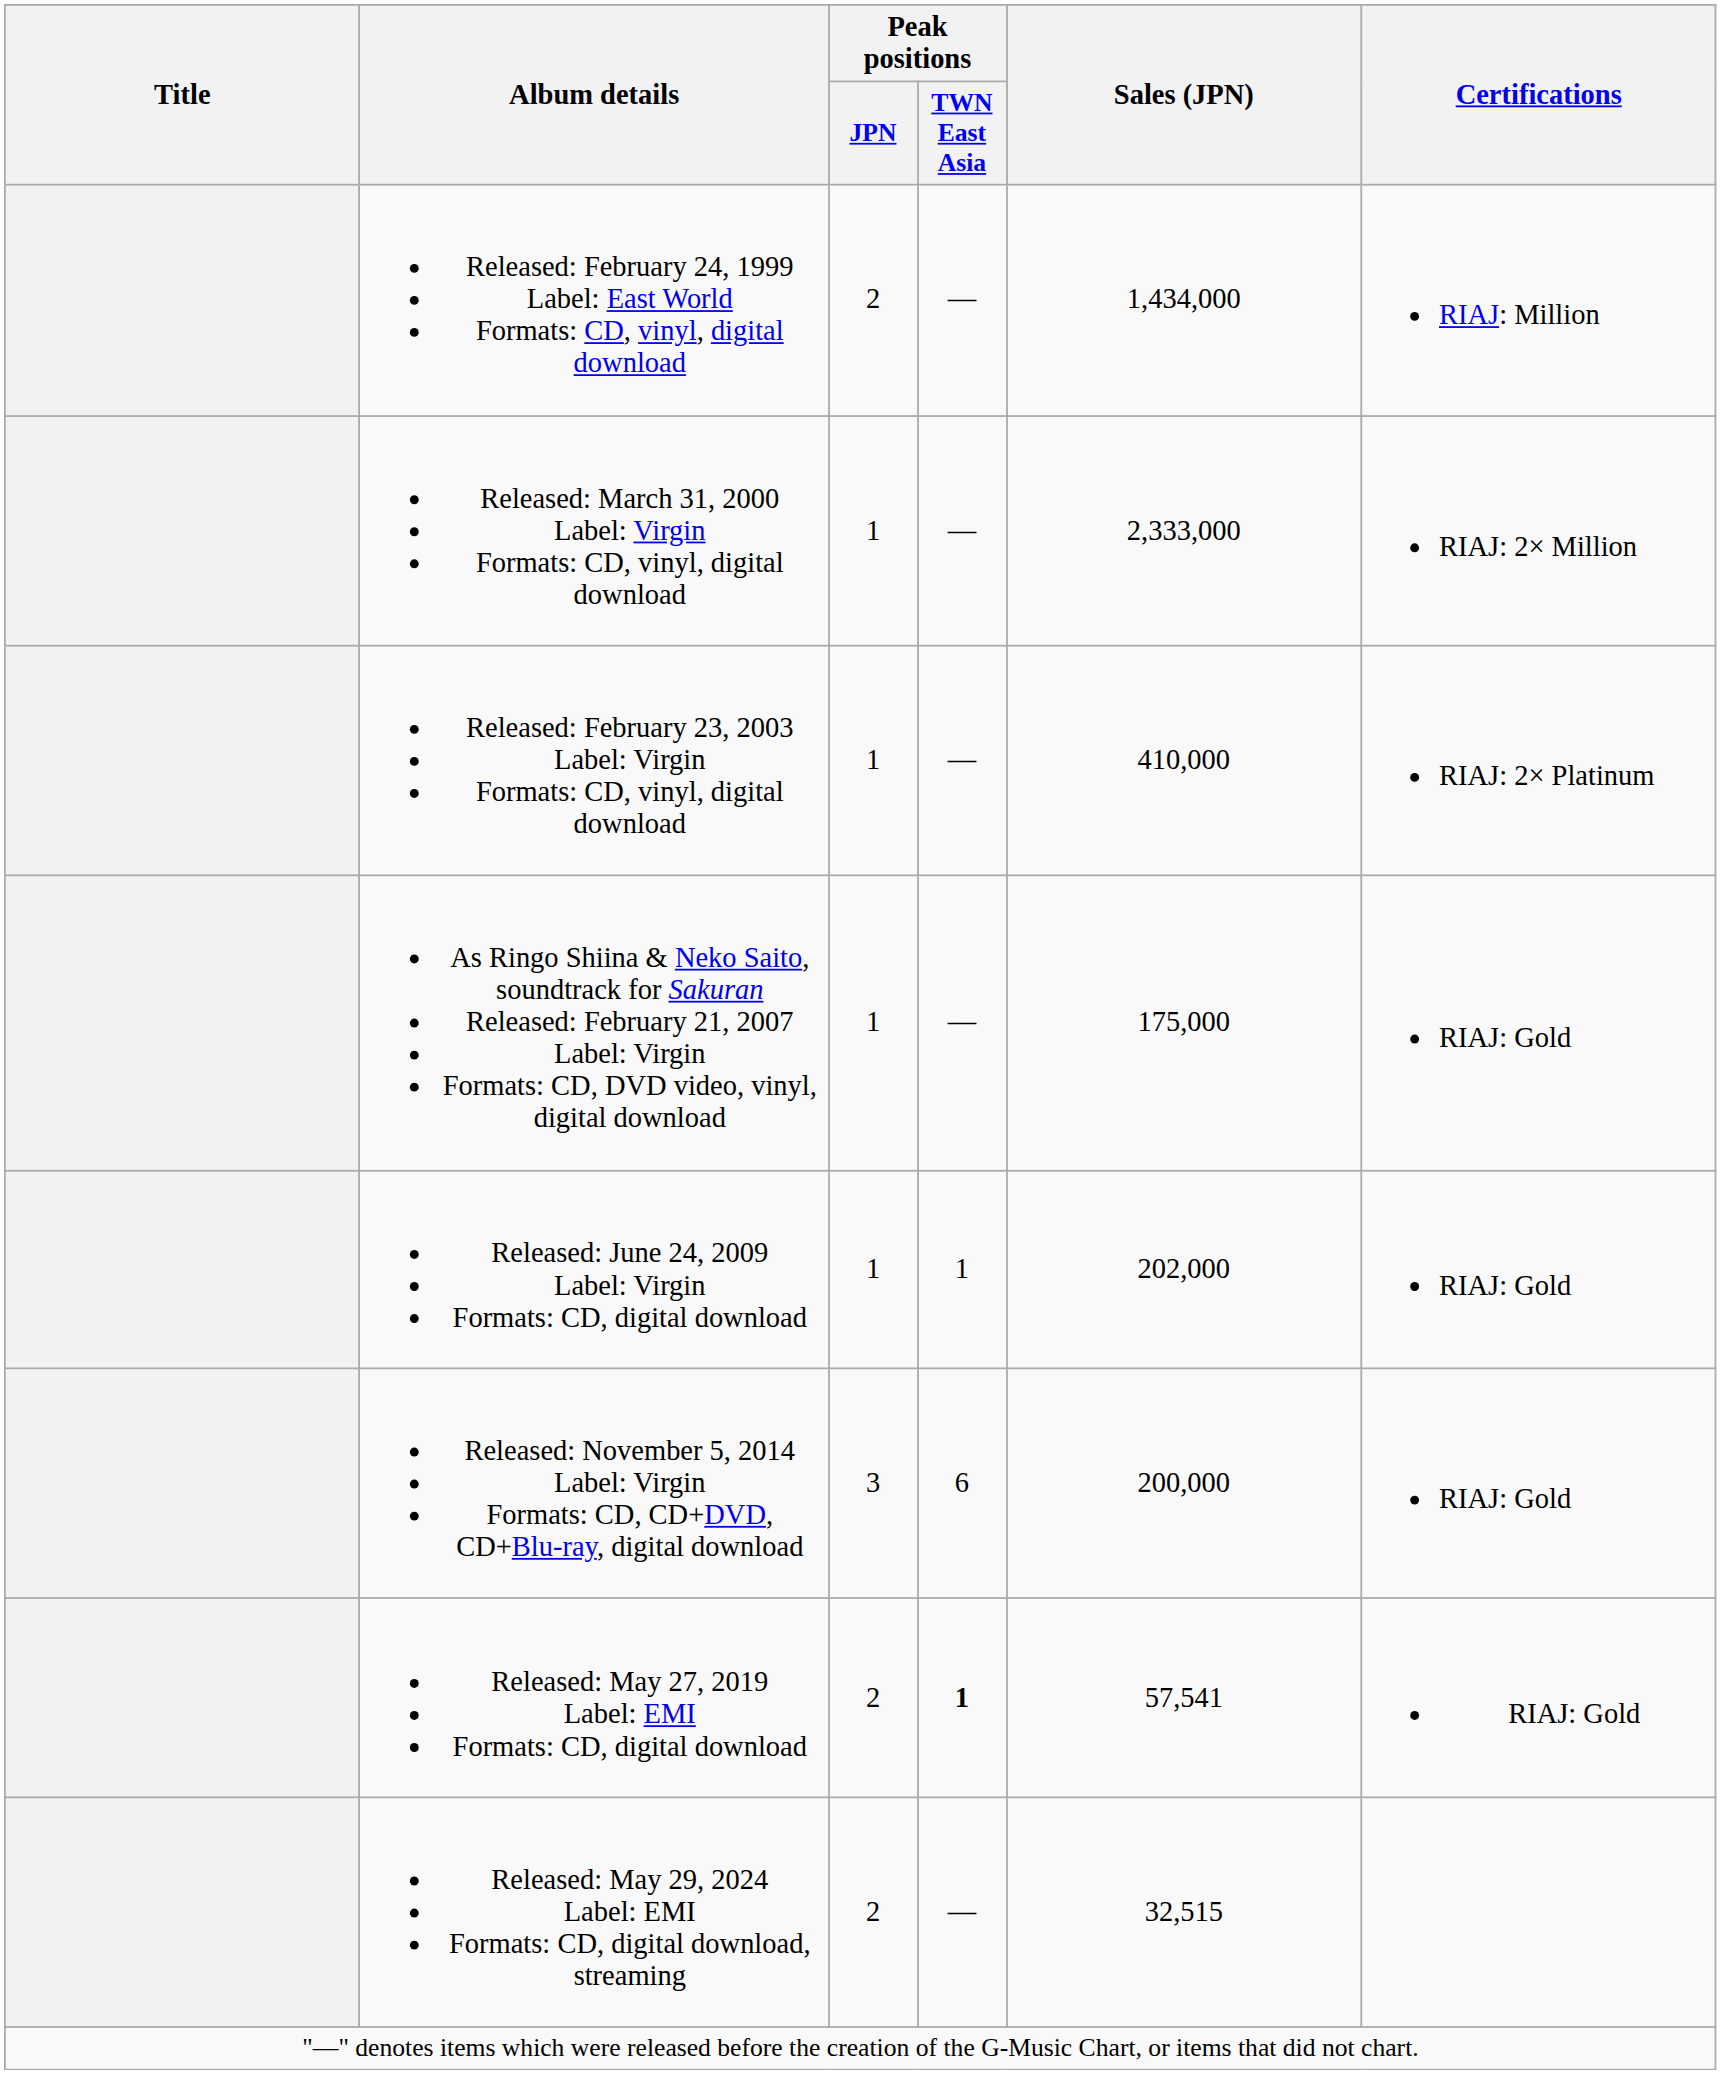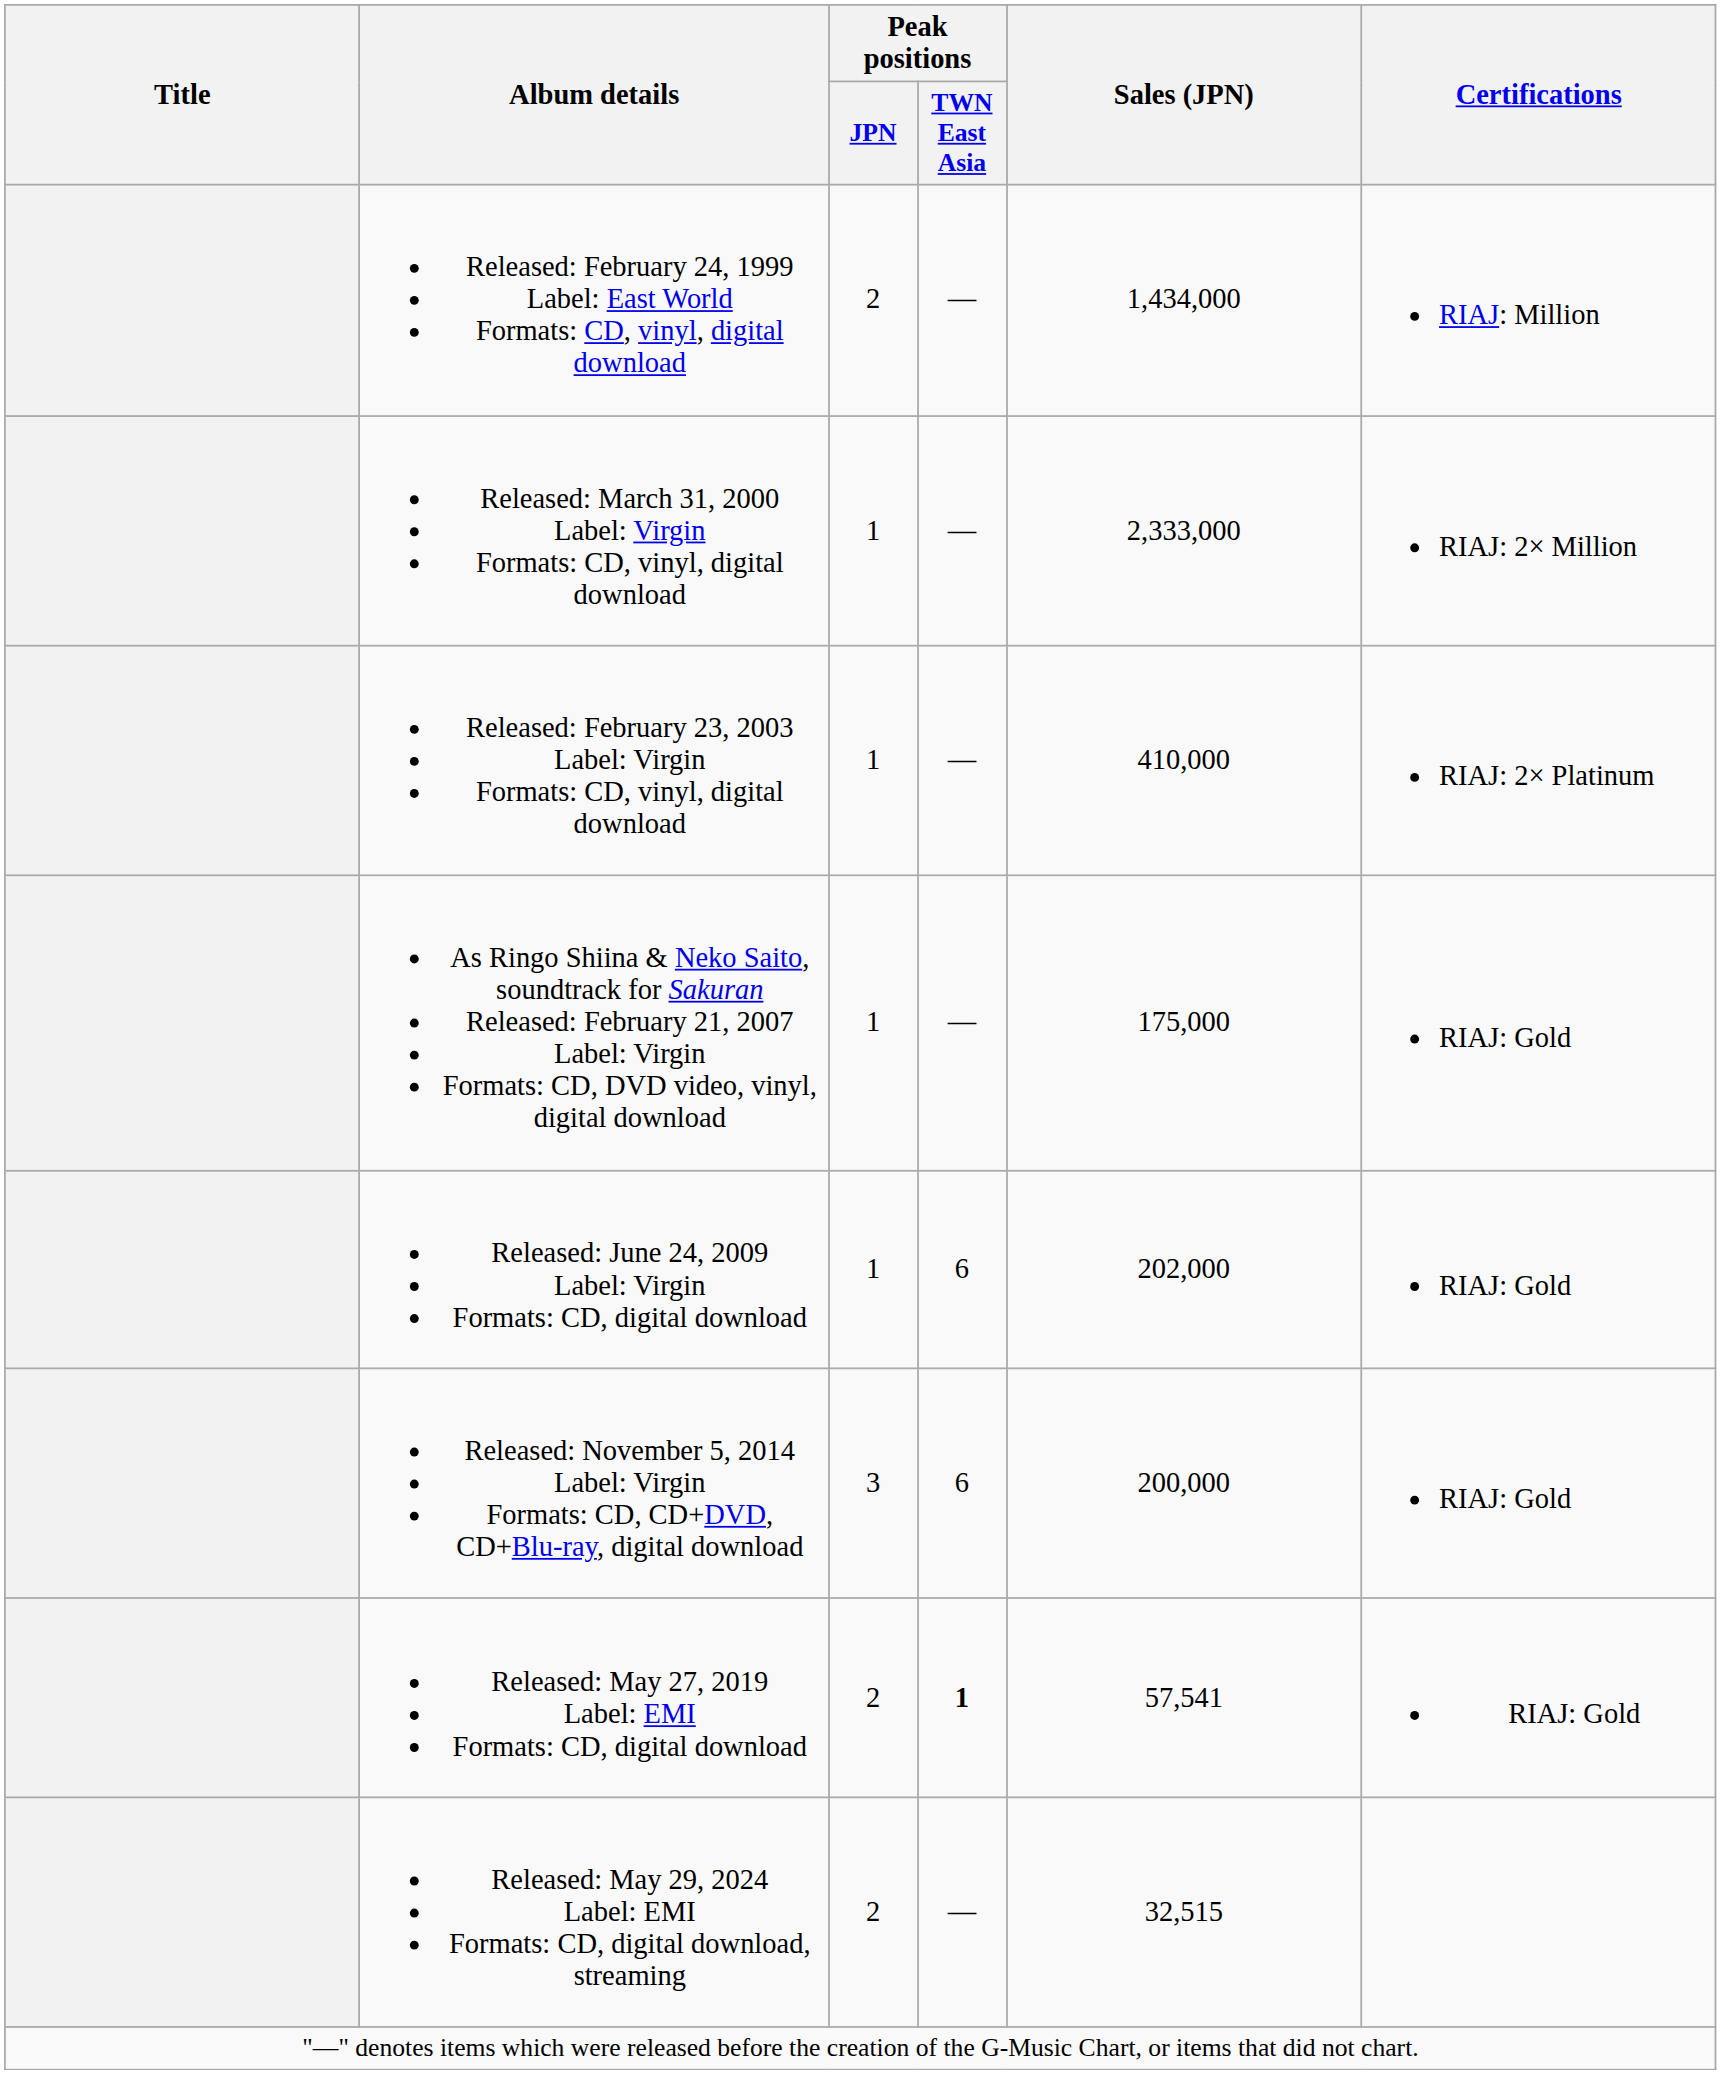(962, 1268) 1 -> (962, 1268) 6
